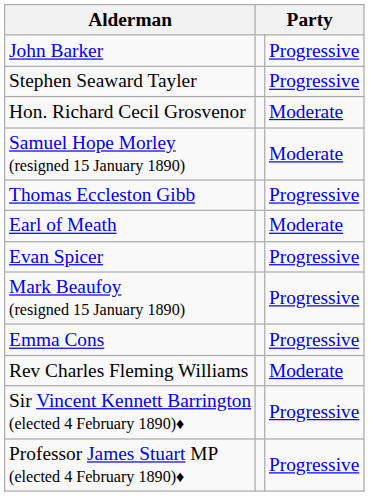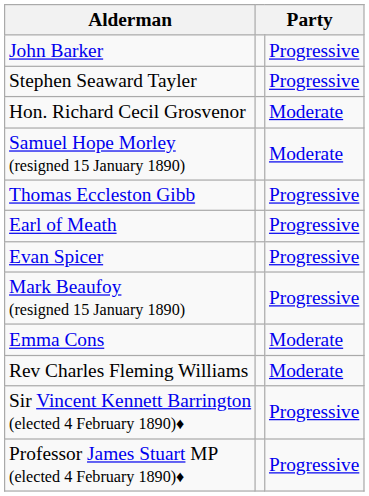(306, 225) Moderate -> (314, 225) Progressive
(314, 339) Progressive -> (306, 339) Moderate
